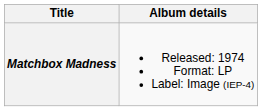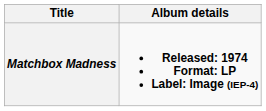(188, 71) normal -> (190, 71) bold
